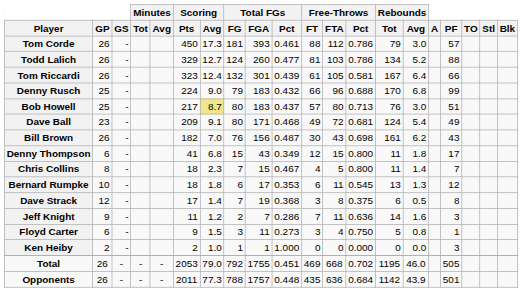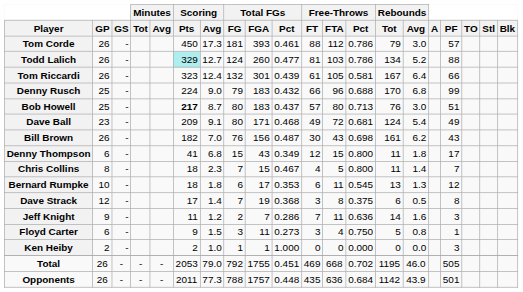(189, 60) no background -> (189, 60) paleturquoise background
(189, 107) normal -> (189, 107) bold
(215, 107) khaki background -> (215, 107) no background
